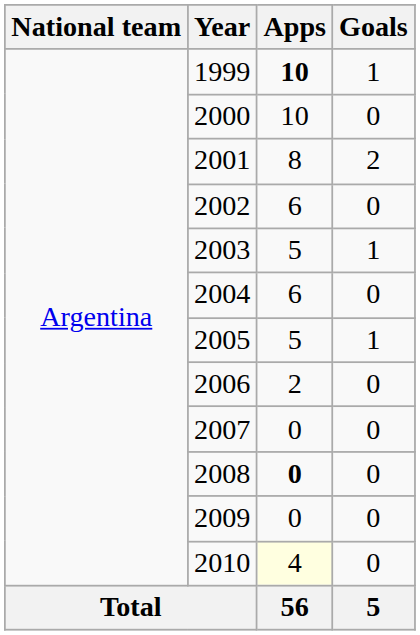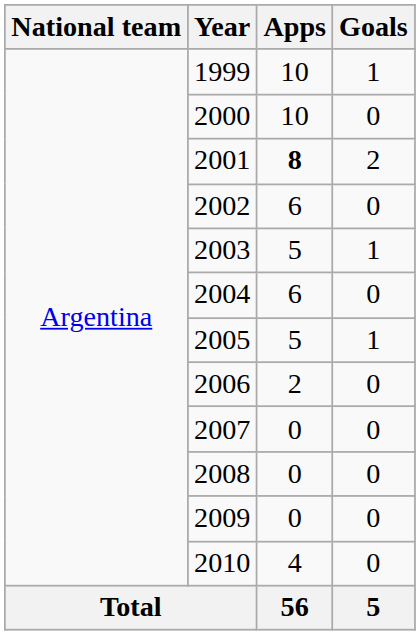(295, 71) bold -> (295, 71) normal
(295, 160) normal -> (295, 160) bold
(295, 473) bold -> (295, 473) normal
(295, 562) lightyellow background -> (295, 562) no background
